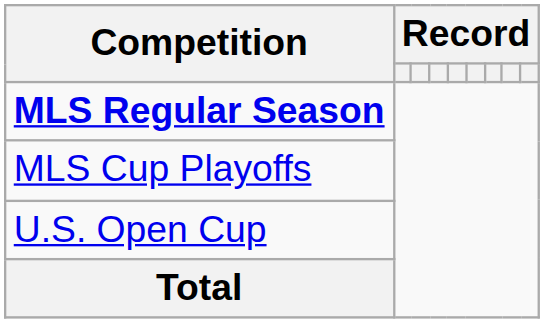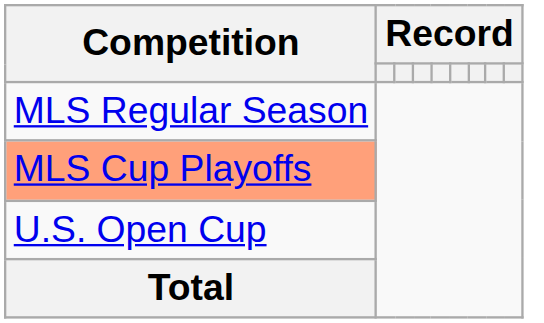(199, 110) bold -> (191, 110) normal
(163, 169) no background -> (163, 169) lightsalmon background
